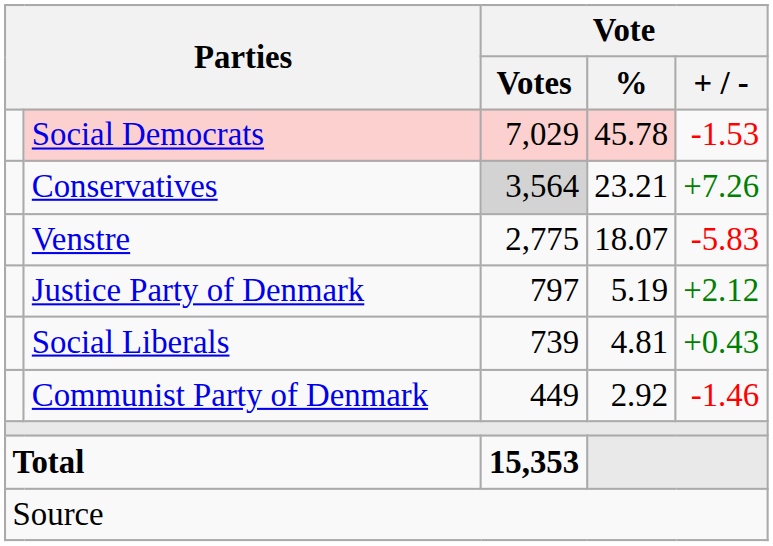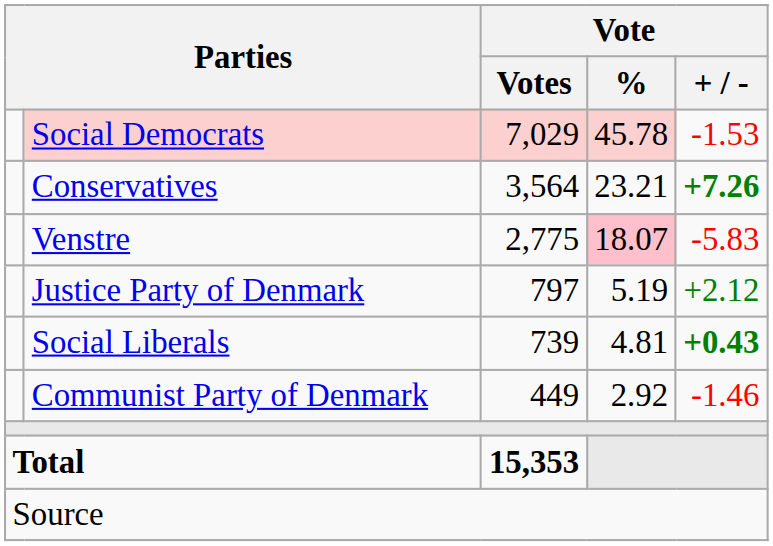(542, 186) lightgrey background -> (542, 186) no background
(721, 186) normal -> (721, 186) bold
(631, 238) no background -> (631, 238) pink background
(721, 342) normal -> (721, 342) bold
